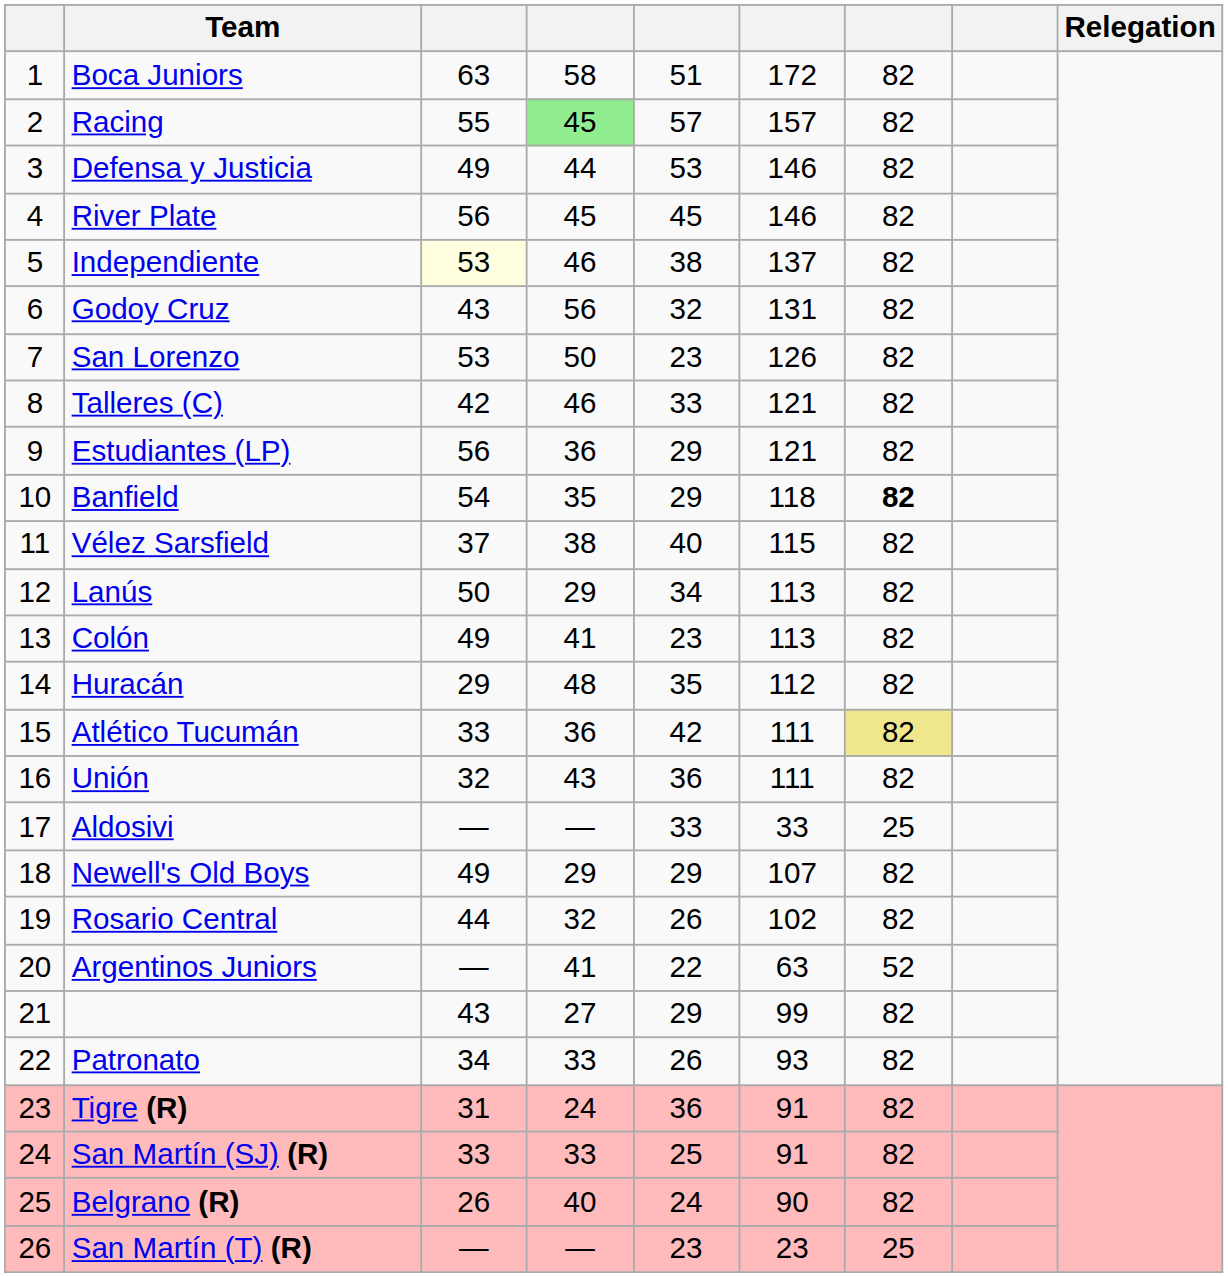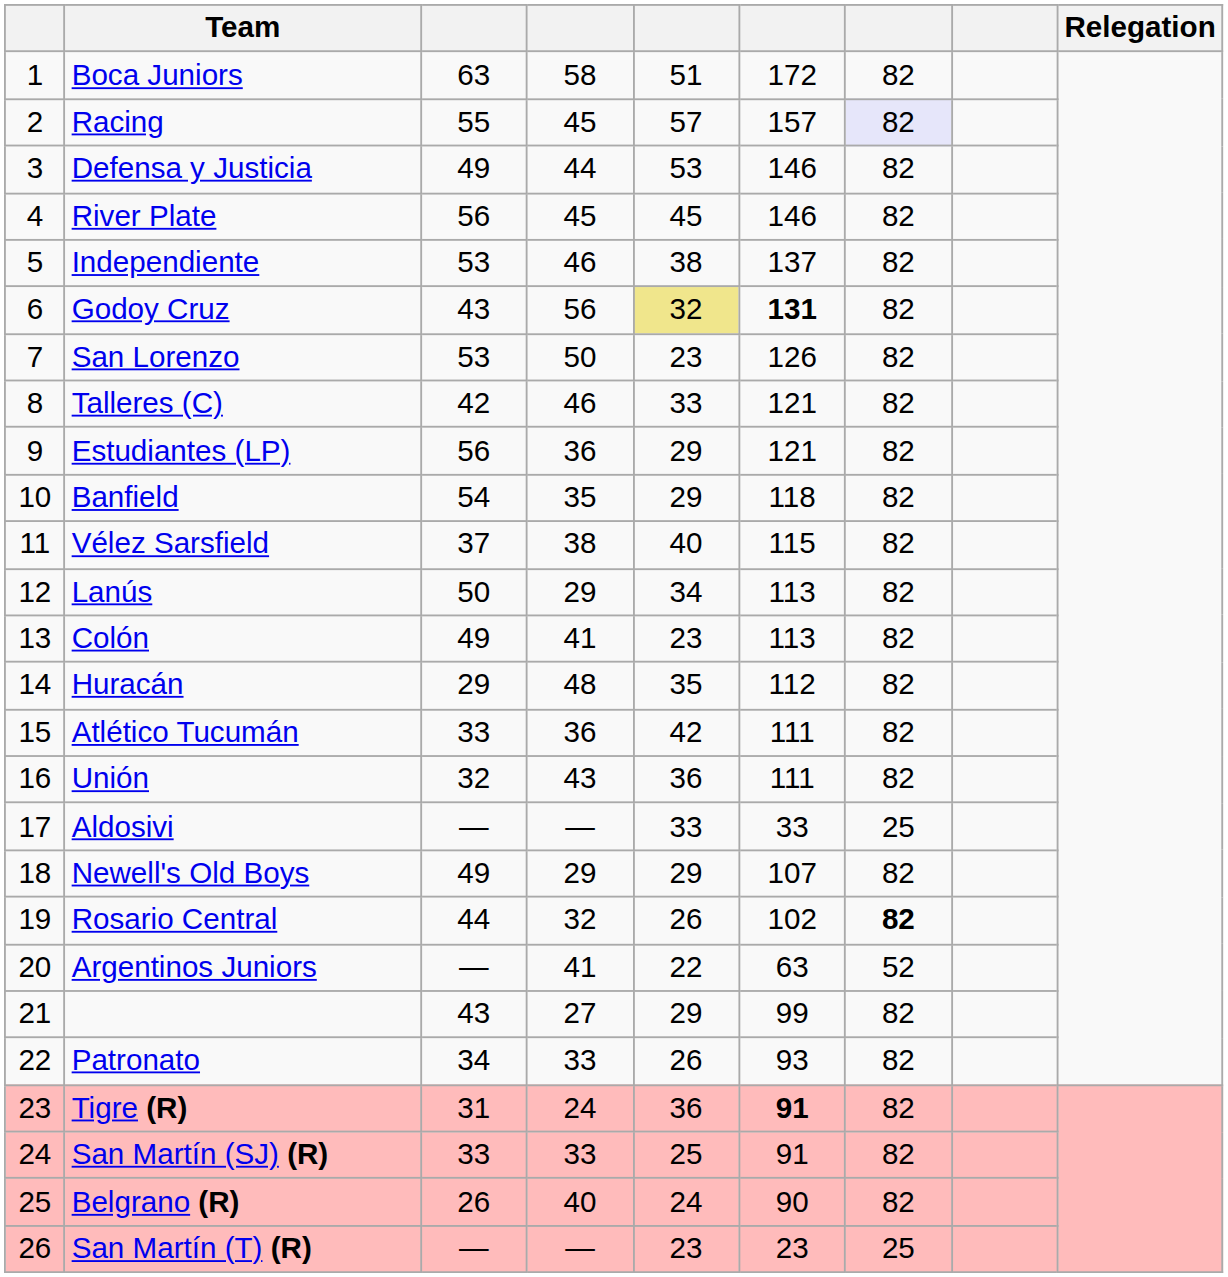(580, 121) lightgreen background -> (580, 121) no background
(898, 121) no background -> (898, 121) lavender background
(474, 262) lightyellow background -> (474, 262) no background
(686, 309) no background -> (686, 309) khaki background
(792, 309) normal -> (792, 309) bold
(898, 497) bold -> (898, 497) normal
(898, 732) khaki background -> (898, 732) no background
(898, 919) normal -> (898, 919) bold
(792, 1107) normal -> (792, 1107) bold
